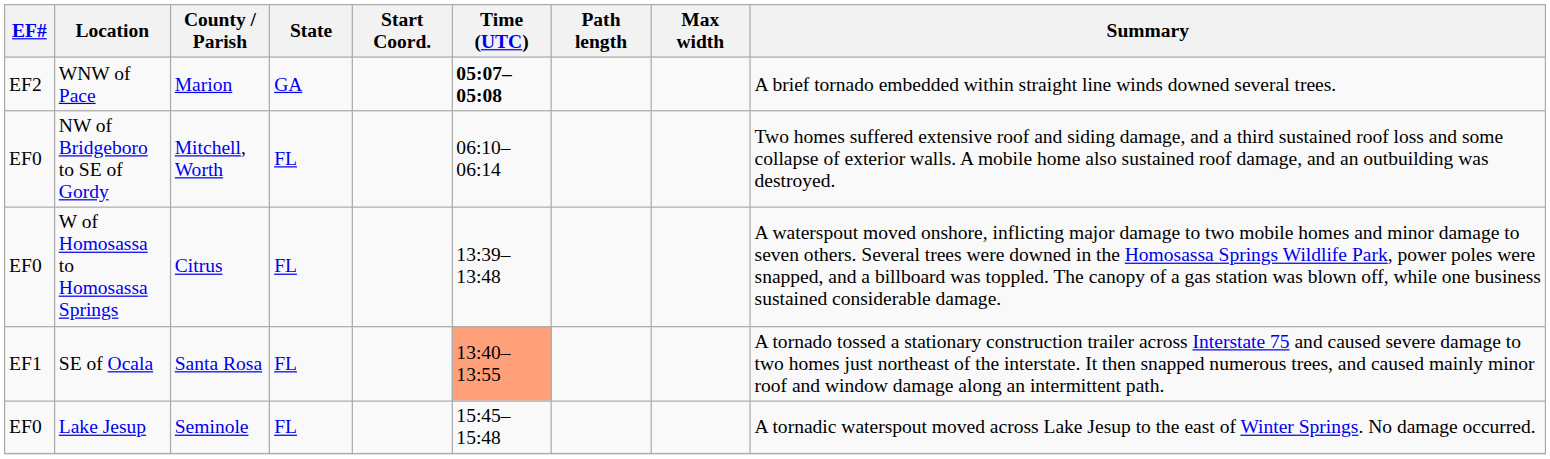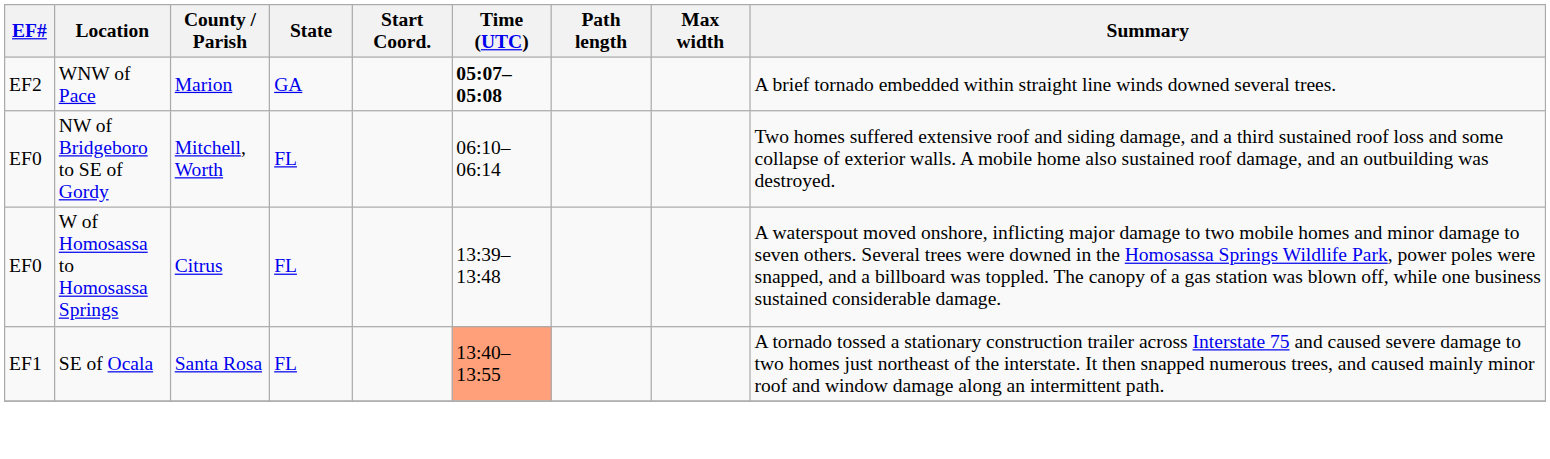- row: (102, 427)
